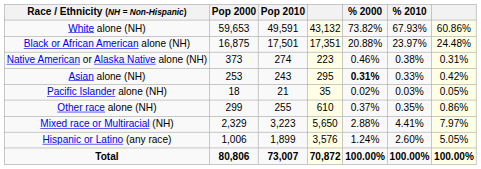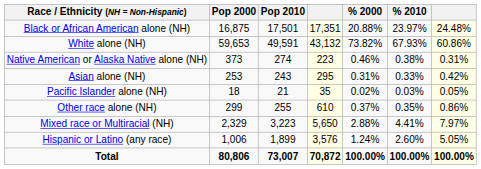rows swapped: (107, 28) <-> (107, 44)
(365, 76) bold -> (365, 76) normal
